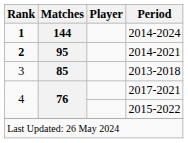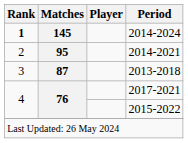(62, 33) 144 -> (62, 33) 145
(21, 52) bold -> (21, 52) normal
(62, 71) 85 -> (62, 71) 87
